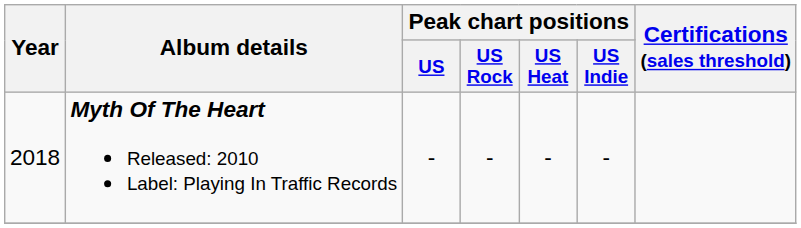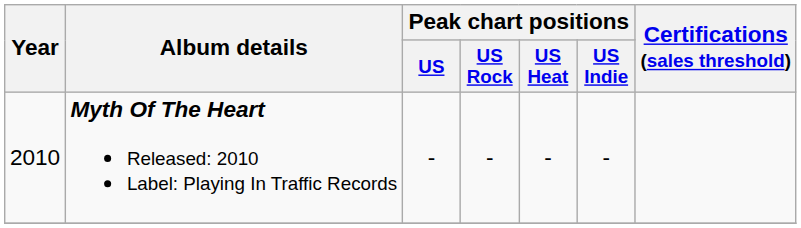(35, 157) 2018 -> (35, 157) 2010
